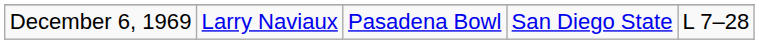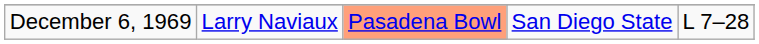(425, 22) no background -> (425, 22) lightsalmon background
